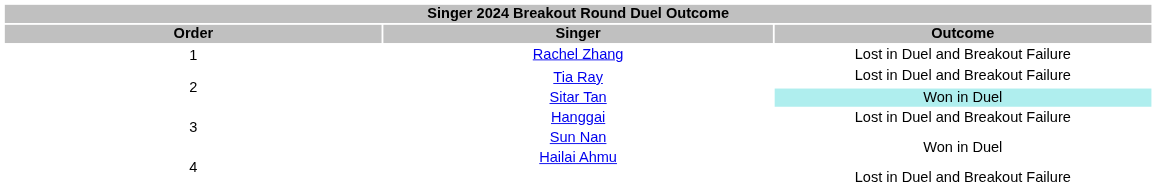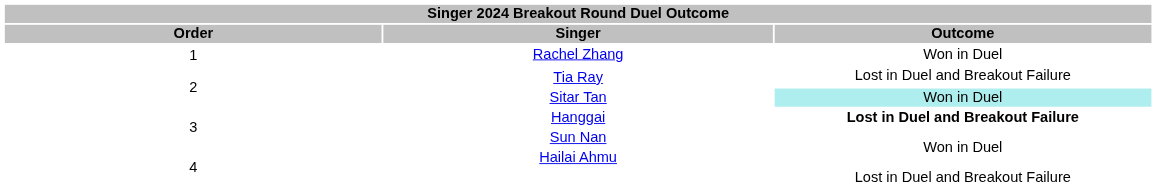(963, 54) Lost in Duel and Breakout Failure -> (963, 54) Won in Duel
(963, 117) normal -> (963, 117) bold
